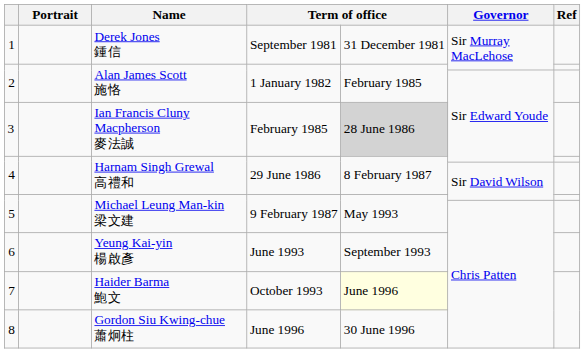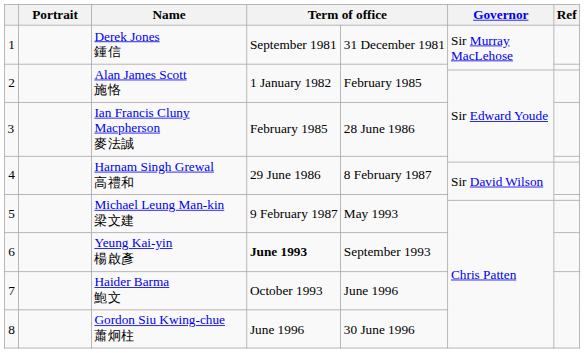(379, 129) lightgrey background -> (379, 129) no background
(277, 252) normal -> (279, 252) bold
(371, 290) lightyellow background -> (371, 290) no background
